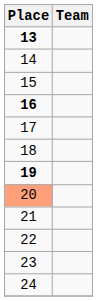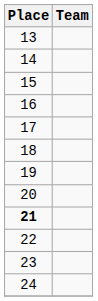(28, 38) bold -> (28, 38) normal
(28, 106) bold -> (28, 106) normal
(28, 173) bold -> (28, 173) normal
(28, 195) lightsalmon background -> (28, 195) no background
(28, 218) normal -> (28, 218) bold
